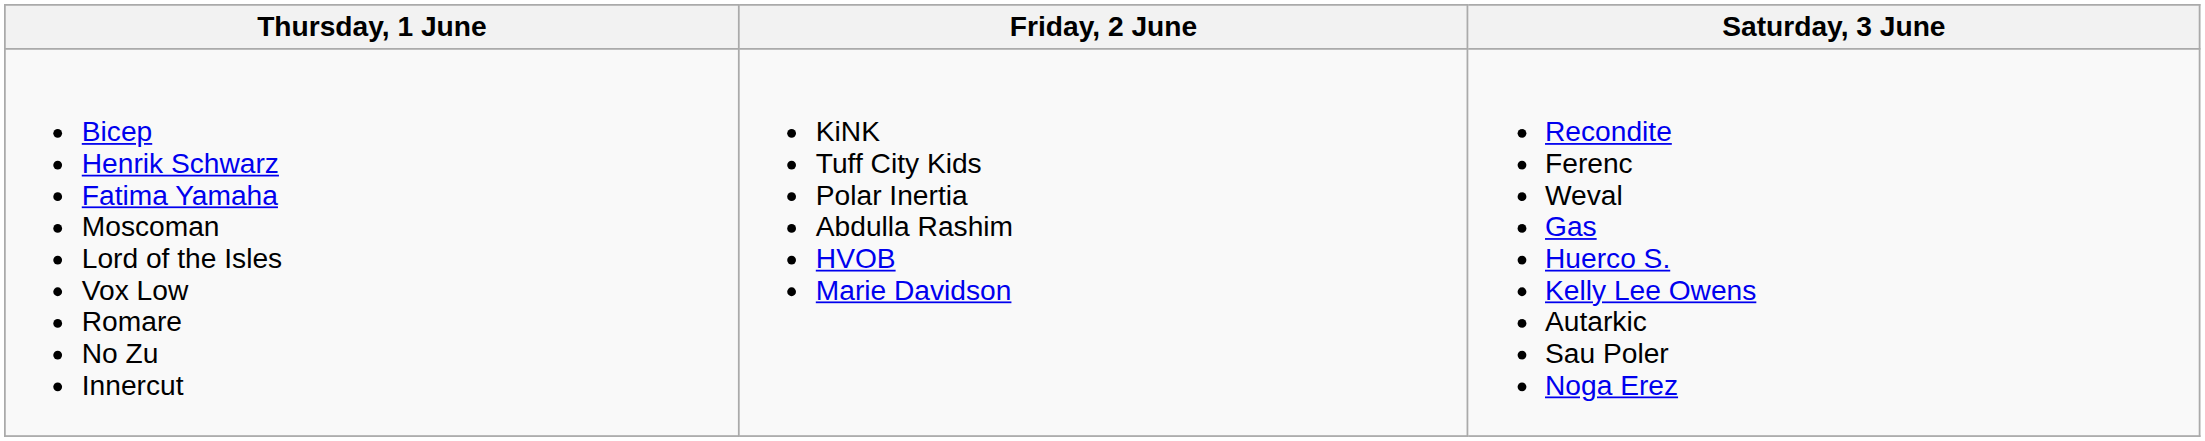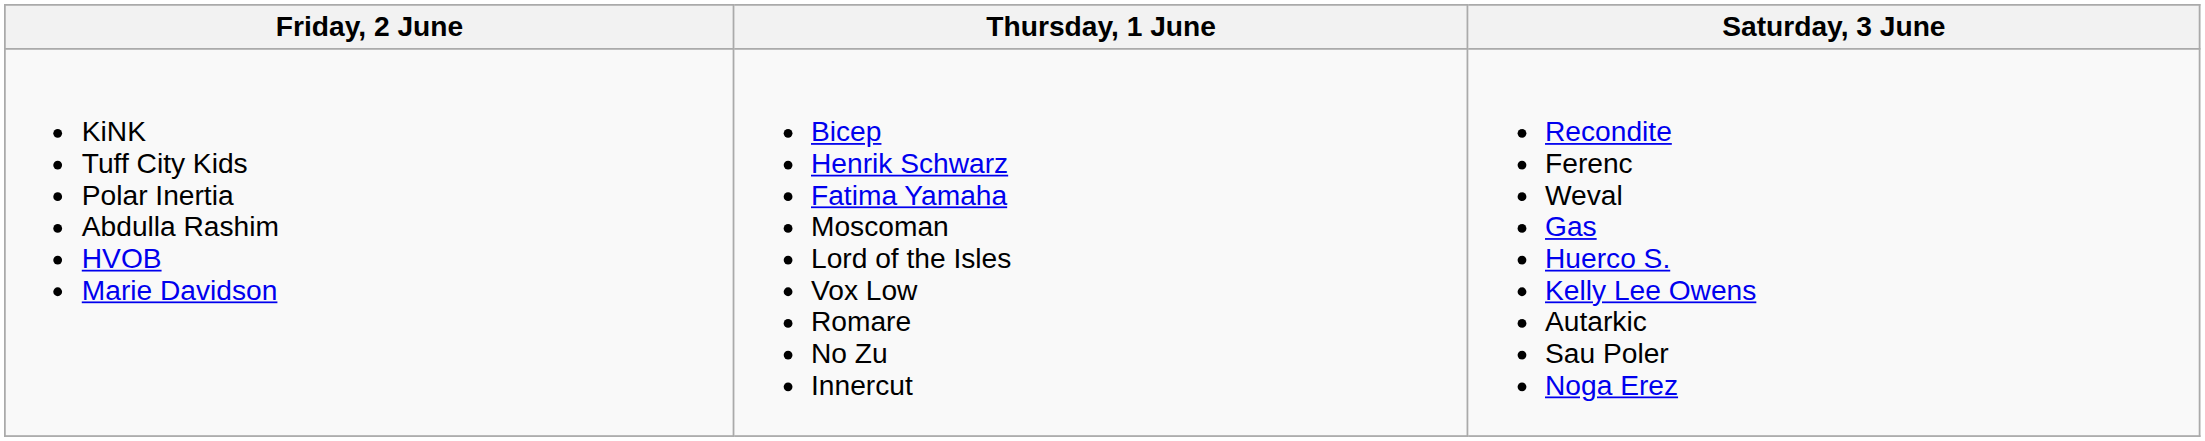columns swapped: (372, 26) <-> (1104, 26)
